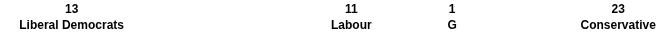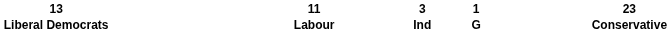+ column: (422, 9)
